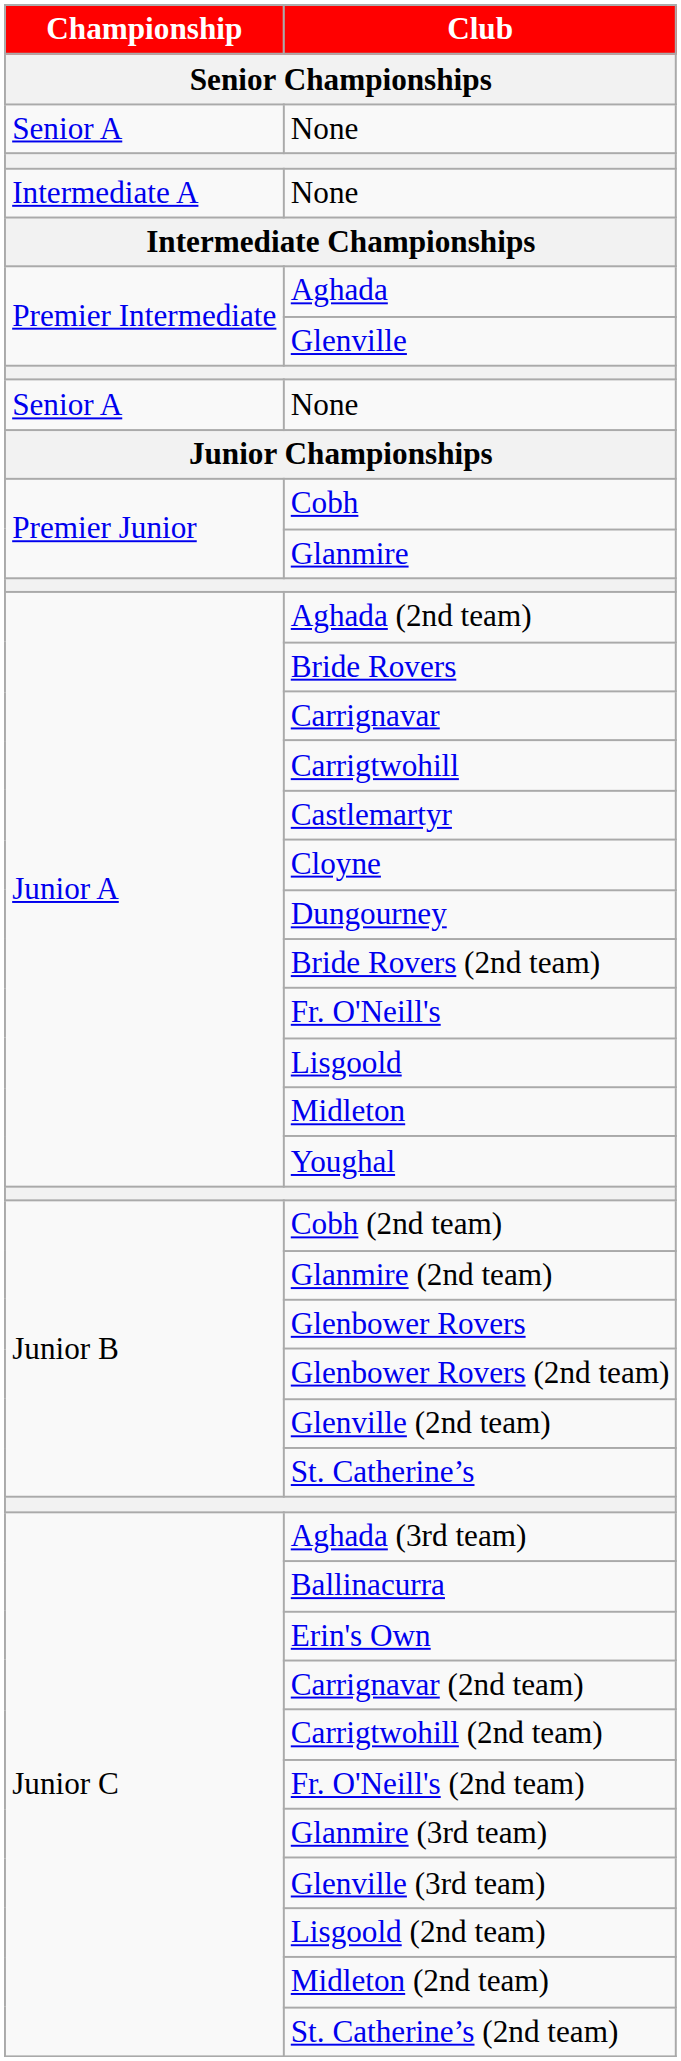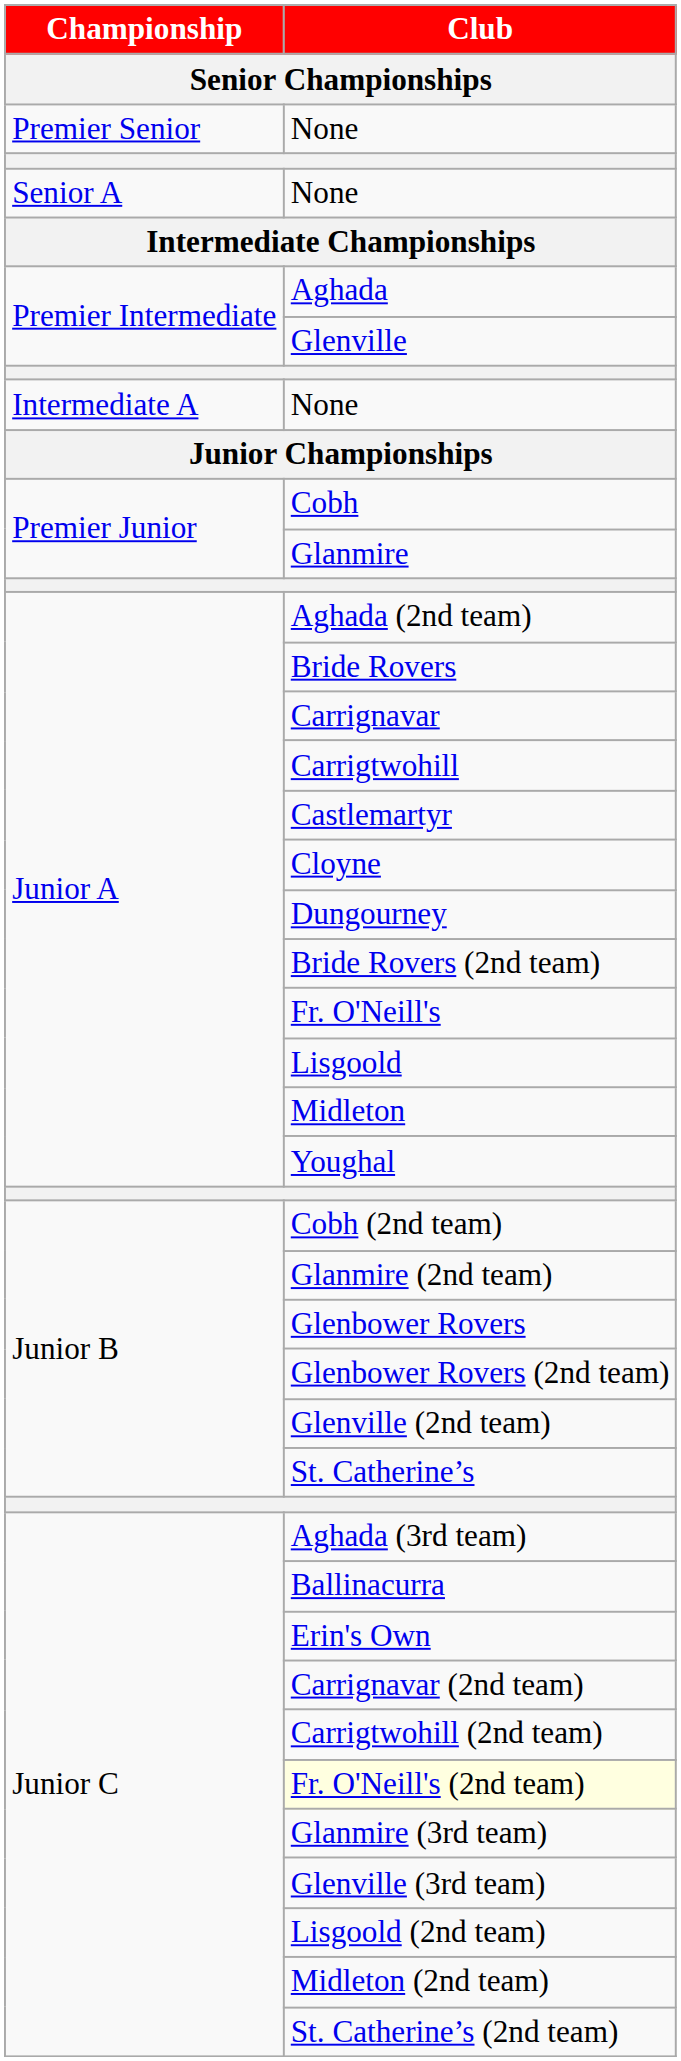(67, 128) Senior A -> (106, 128) Premier Senior
(105, 192) Intermediate A -> (67, 192) Senior A
(67, 404) Senior A -> (105, 404) Intermediate A
(438, 1783) no background -> (438, 1783) lightyellow background
